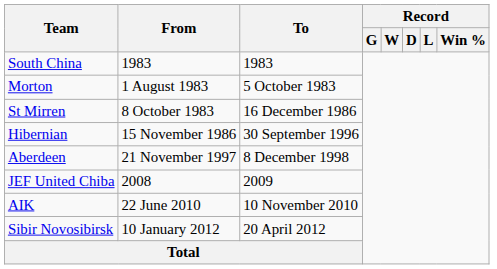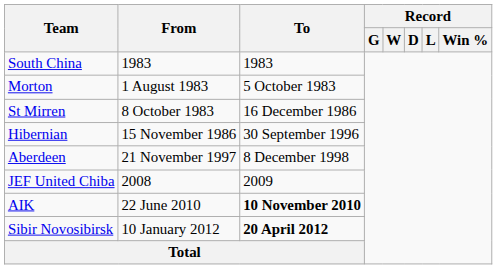(301, 205) normal -> (302, 205) bold
(284, 228) normal -> (286, 228) bold
